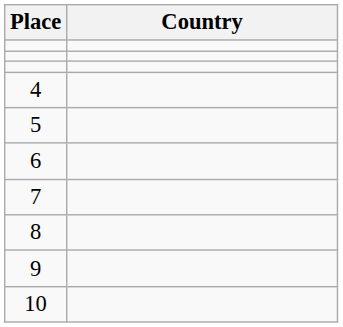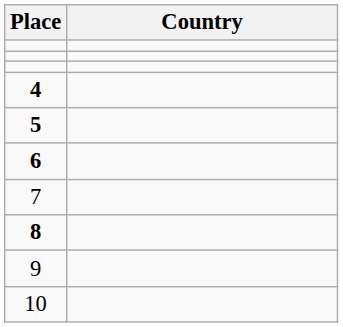(36, 89) normal -> (36, 89) bold
(36, 125) normal -> (36, 125) bold
(36, 160) normal -> (36, 160) bold
(36, 232) normal -> (36, 232) bold
